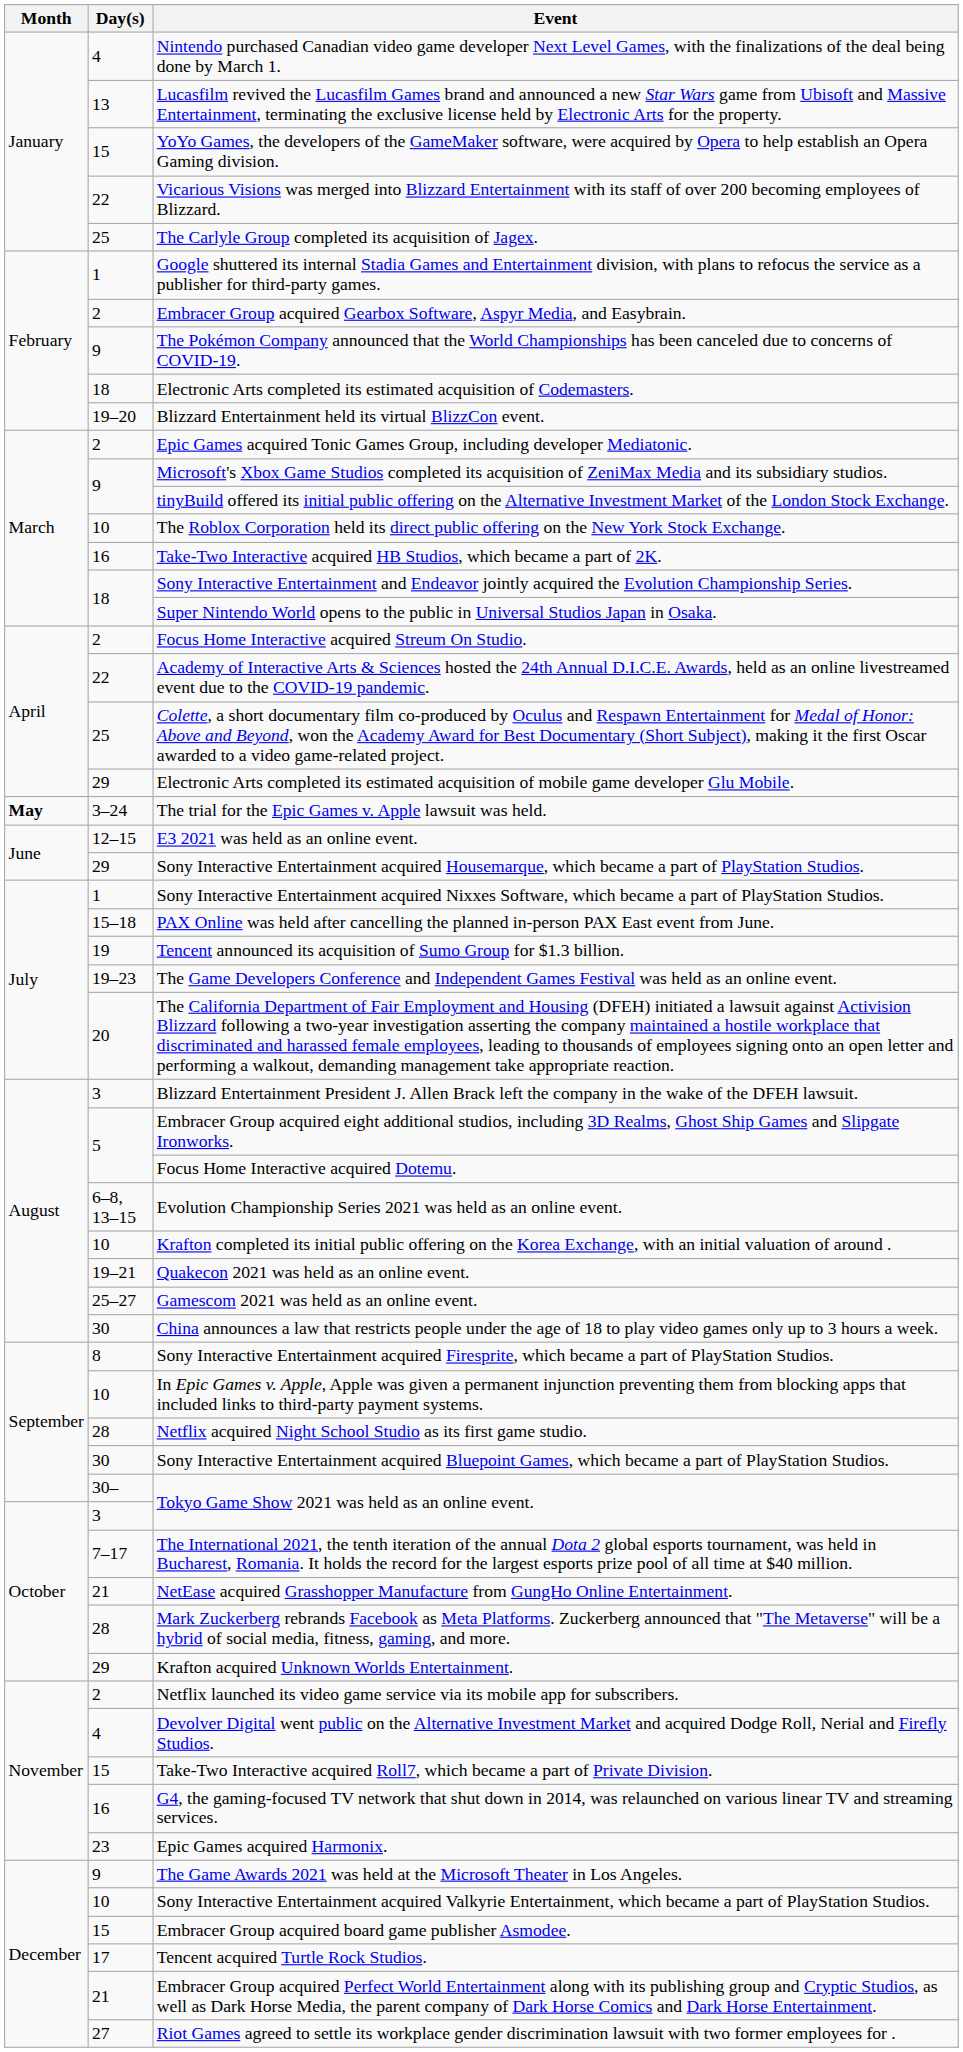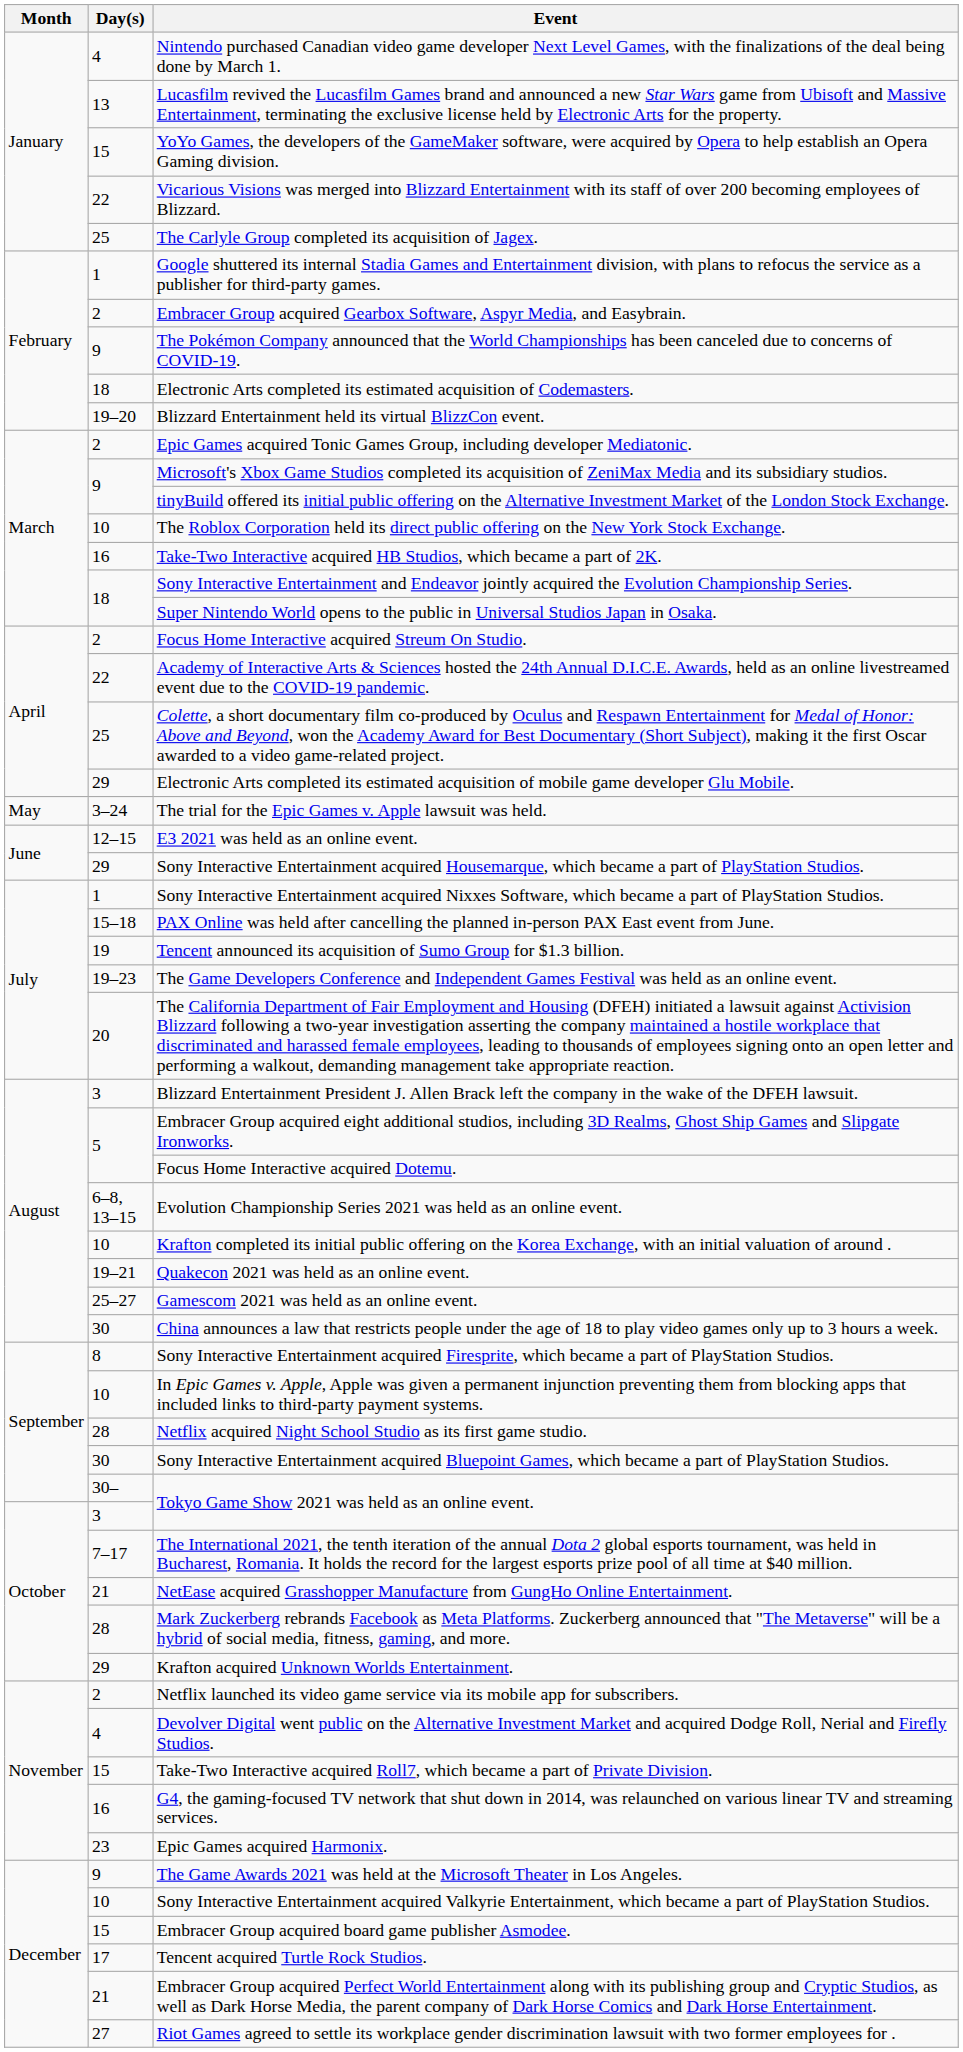(26, 810) bold -> (25, 810) normal
